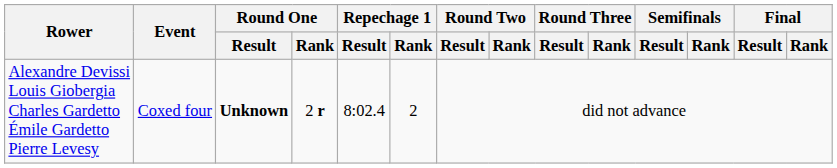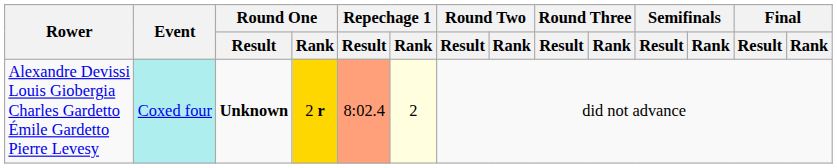(175, 111) no background -> (175, 111) paleturquoise background
(315, 111) no background -> (315, 111) gold background
(364, 111) no background -> (364, 111) lightsalmon background
(413, 111) no background -> (413, 111) lightyellow background
